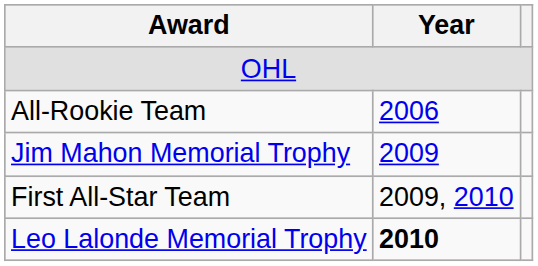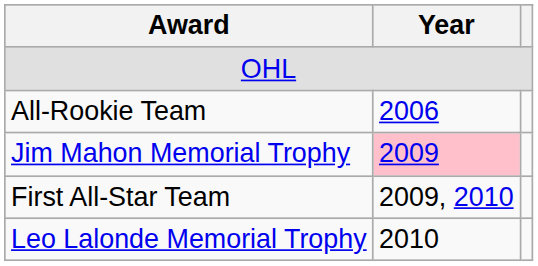(409, 153) no background -> (409, 153) pink background
(409, 238) bold -> (409, 238) normal
